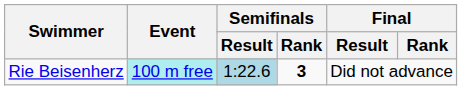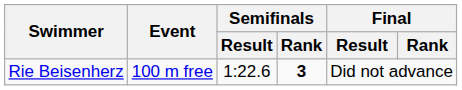(172, 72) paleturquoise background -> (172, 72) no background
(247, 72) lightblue background -> (247, 72) no background
